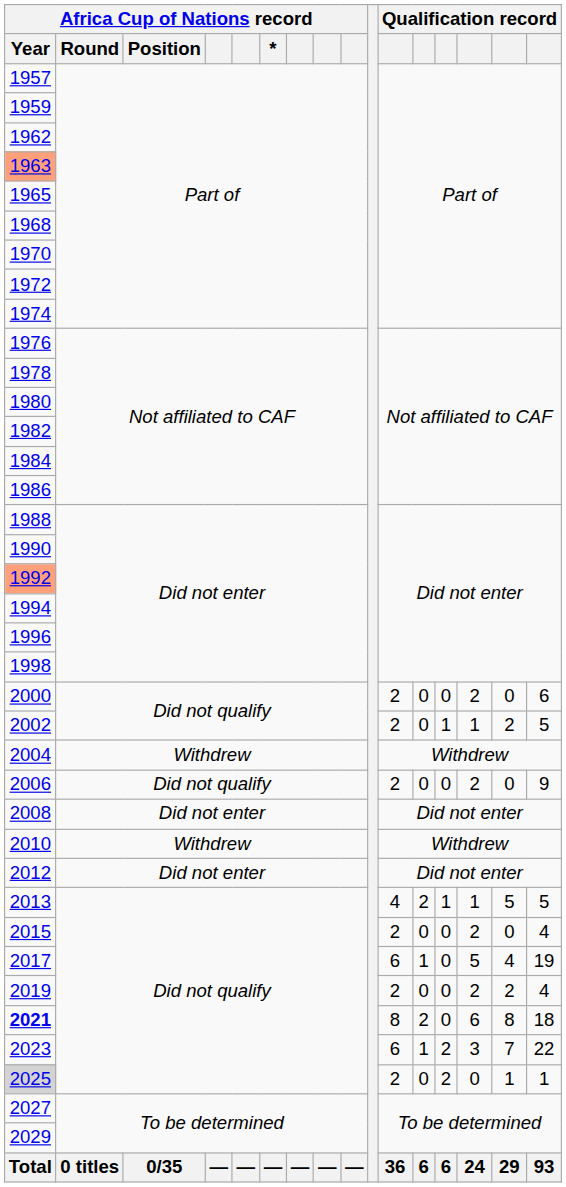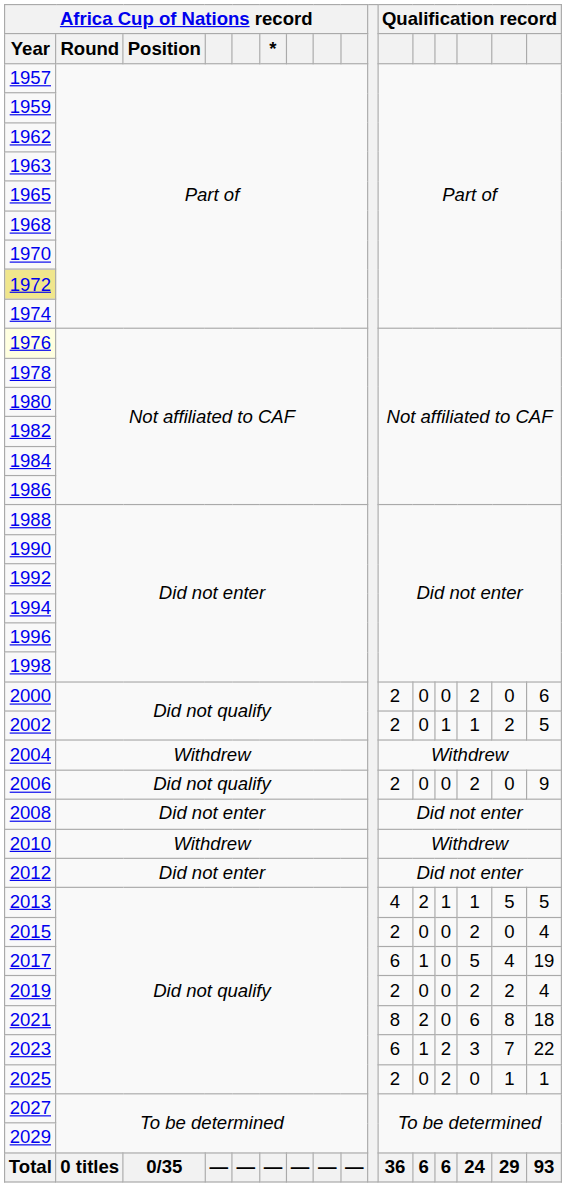(30, 166) lightsalmon background -> (30, 166) no background
(30, 284) no background -> (30, 284) khaki background
(30, 343) no background -> (30, 343) lightyellow background
(30, 578) lightsalmon background -> (30, 578) no background
(30, 1020) bold -> (30, 1020) normal
(30, 1078) lightgrey background -> (30, 1078) no background
